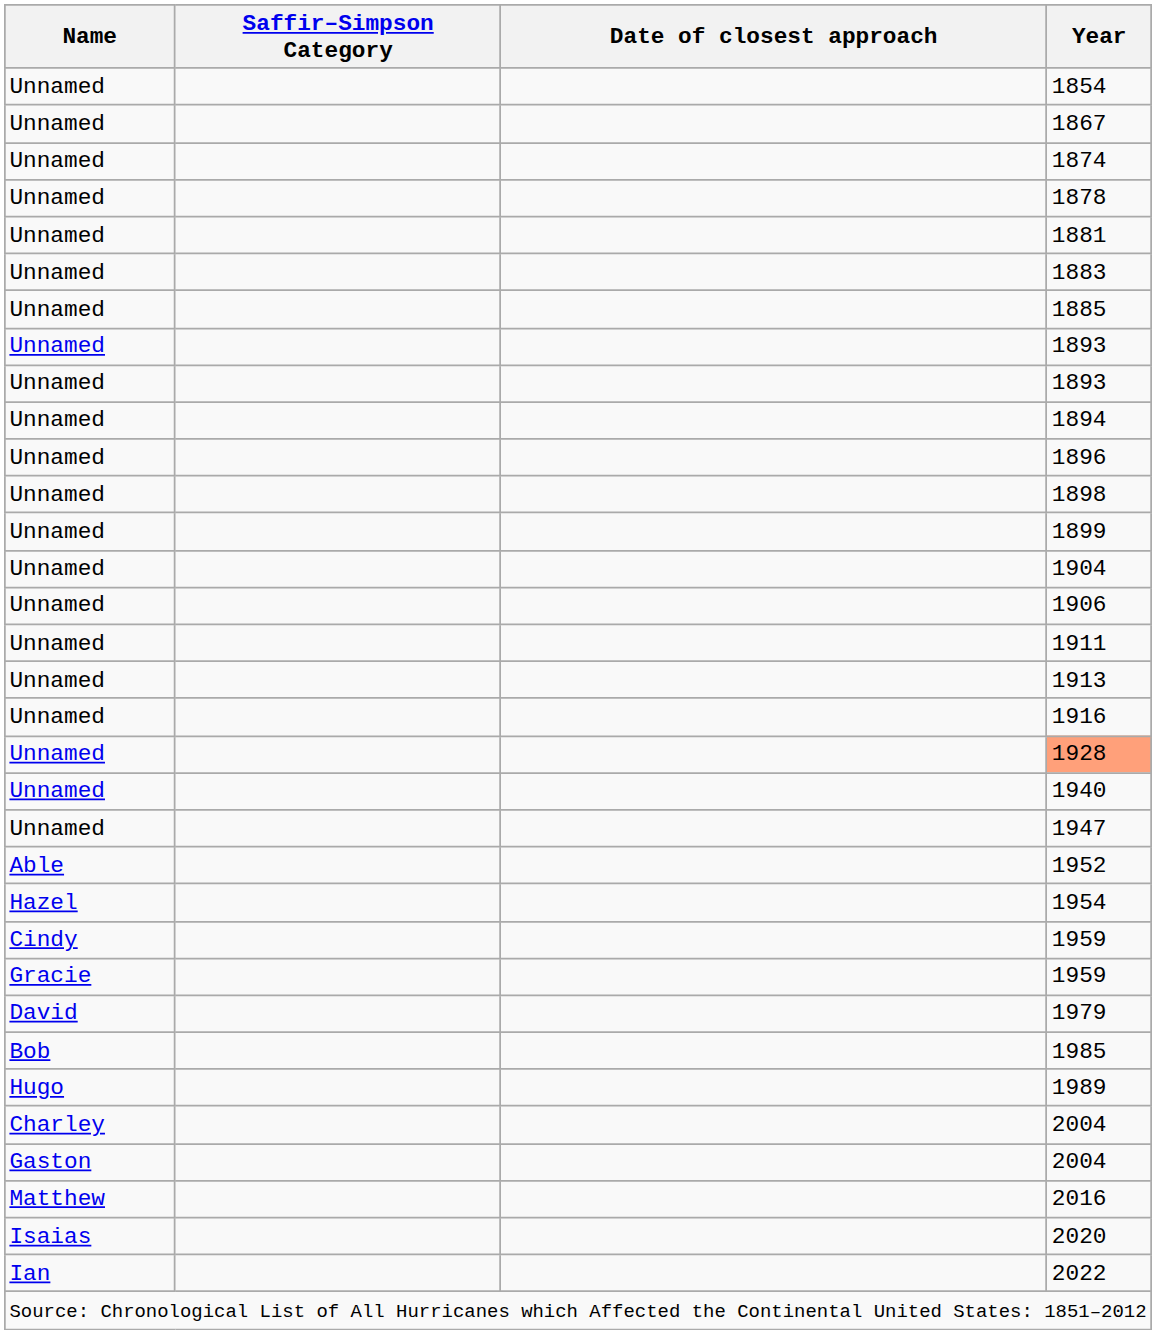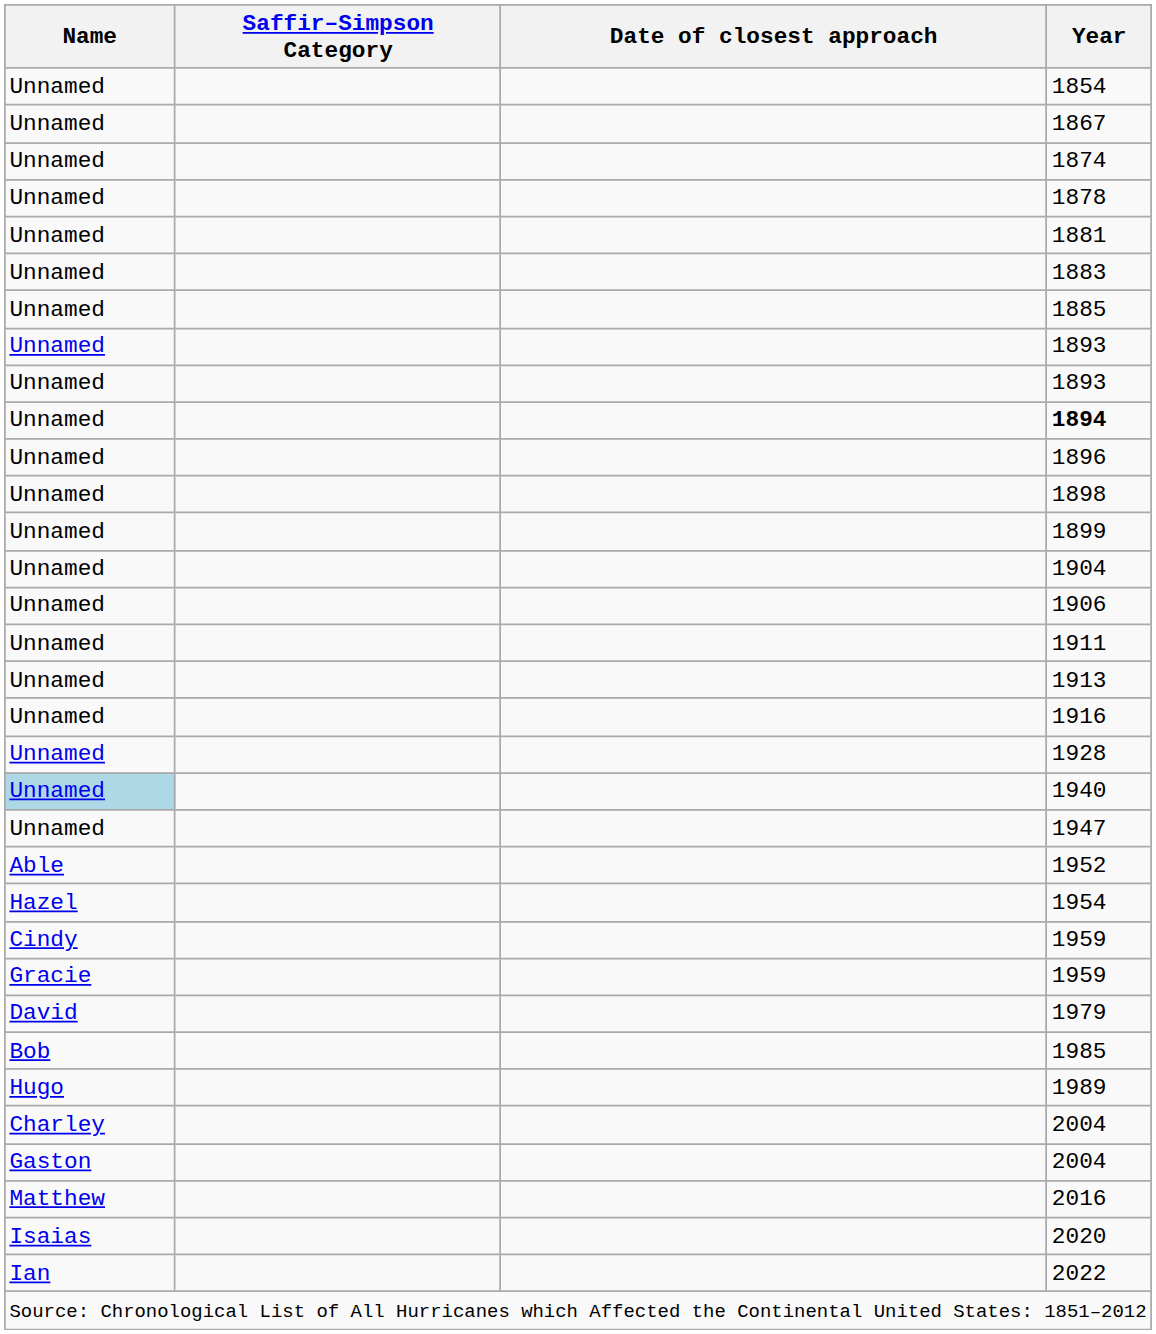(1079, 420) normal -> (1079, 420) bold
(1079, 754) lightsalmon background -> (1079, 754) no background
(57, 791) no background -> (57, 791) lightblue background
